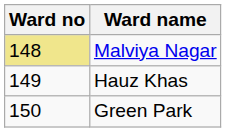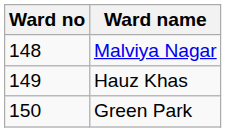(25, 50) khaki background -> (25, 50) no background
